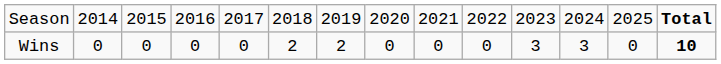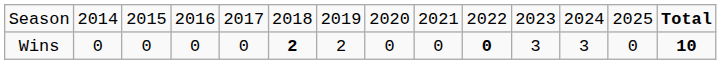(292, 46) normal -> (292, 46) bold
(487, 46) normal -> (487, 46) bold
